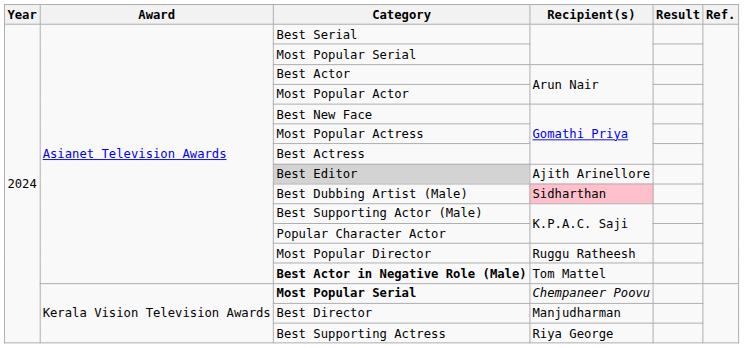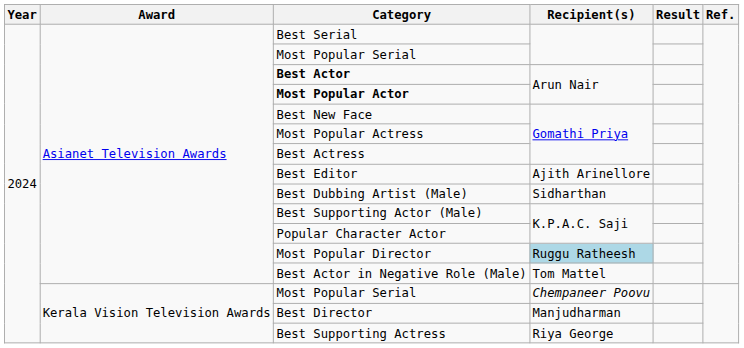(313, 74) normal -> (313, 74) bold
(343, 94) normal -> (343, 94) bold
(317, 174) lightgrey background -> (317, 174) no background
(569, 194) pink background -> (569, 194) no background
(584, 253) no background -> (584, 253) lightblue background
(402, 273) bold -> (402, 273) normal
(346, 293) bold -> (346, 293) normal
